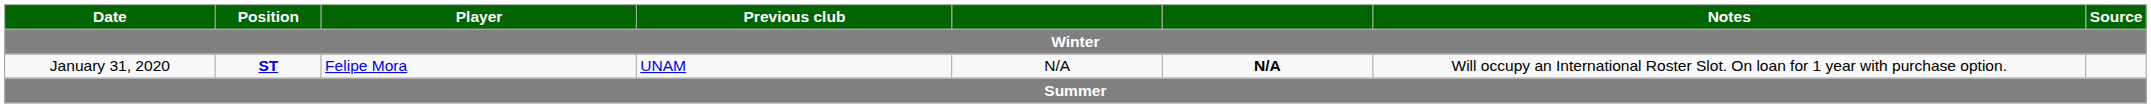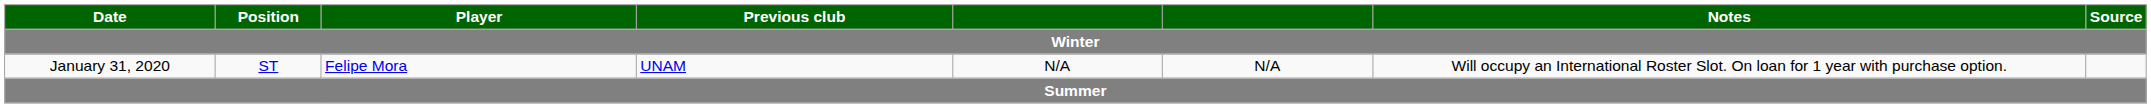(268, 66) bold -> (268, 66) normal
(1267, 66) bold -> (1267, 66) normal
